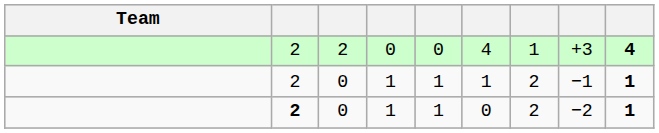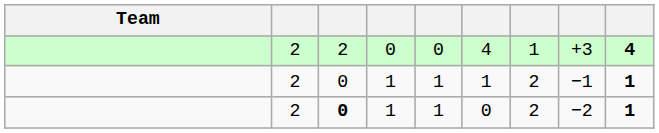(295, 112) bold -> (295, 112) normal
(343, 112) normal -> (343, 112) bold
